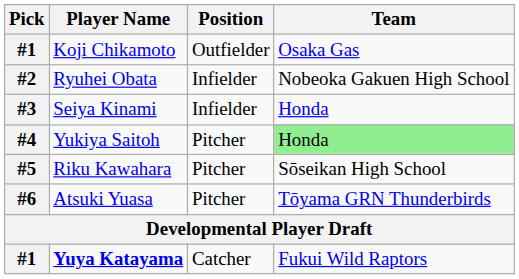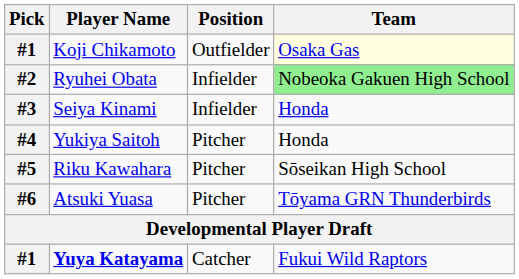(319, 49) no background -> (319, 49) lightyellow background
(394, 79) no background -> (394, 79) lightgreen background
(303, 139) lightgreen background -> (303, 139) no background
